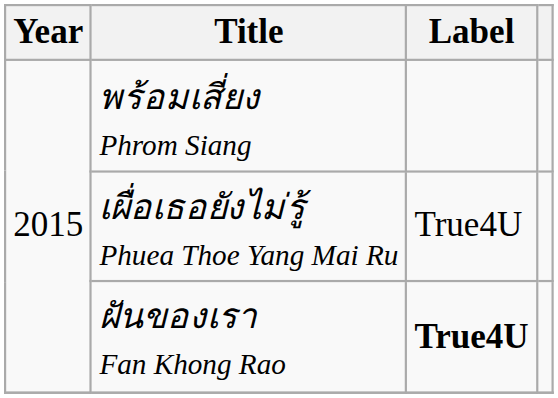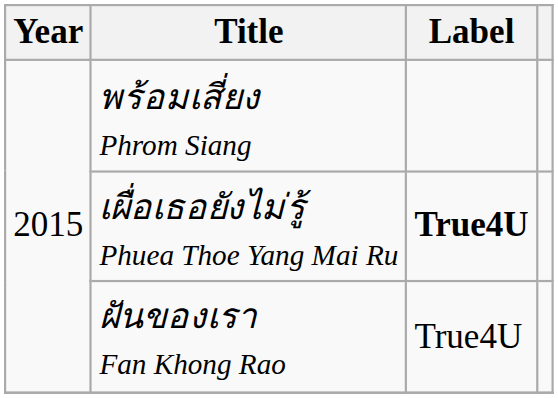(468, 225) normal -> (472, 225) bold
(472, 335) bold -> (468, 335) normal
